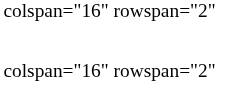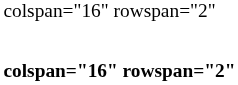(110, 70) normal -> (119, 70) bold
